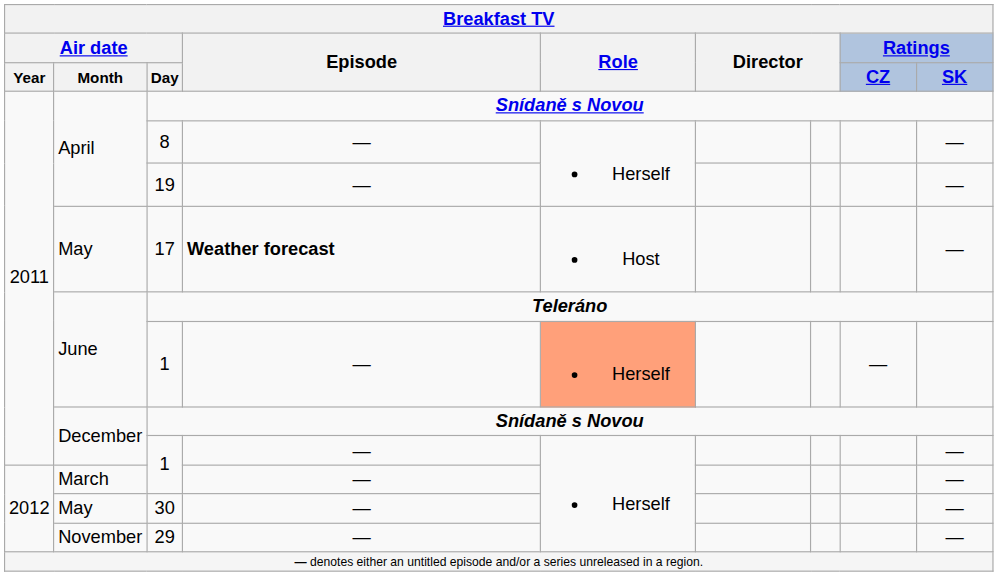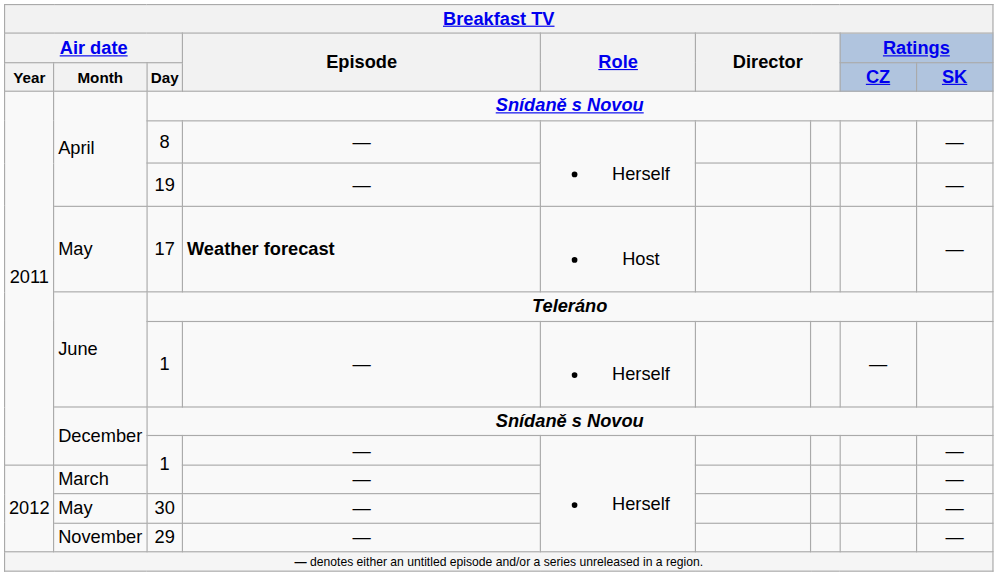(618, 374) lightsalmon background -> (618, 374) no background
